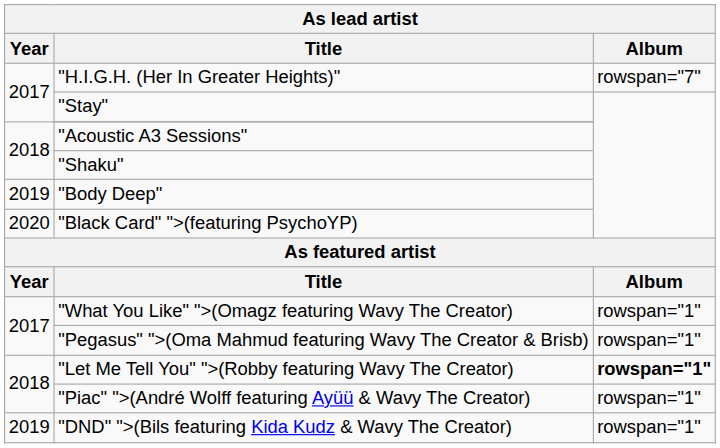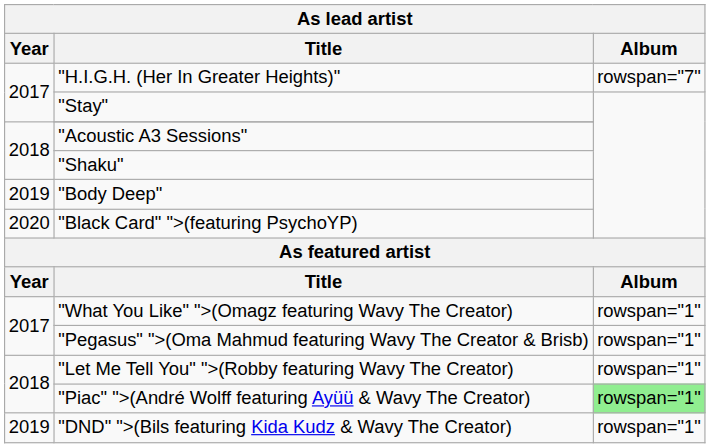(654, 369) bold -> (649, 369) normal
(649, 398) no background -> (649, 398) lightgreen background
